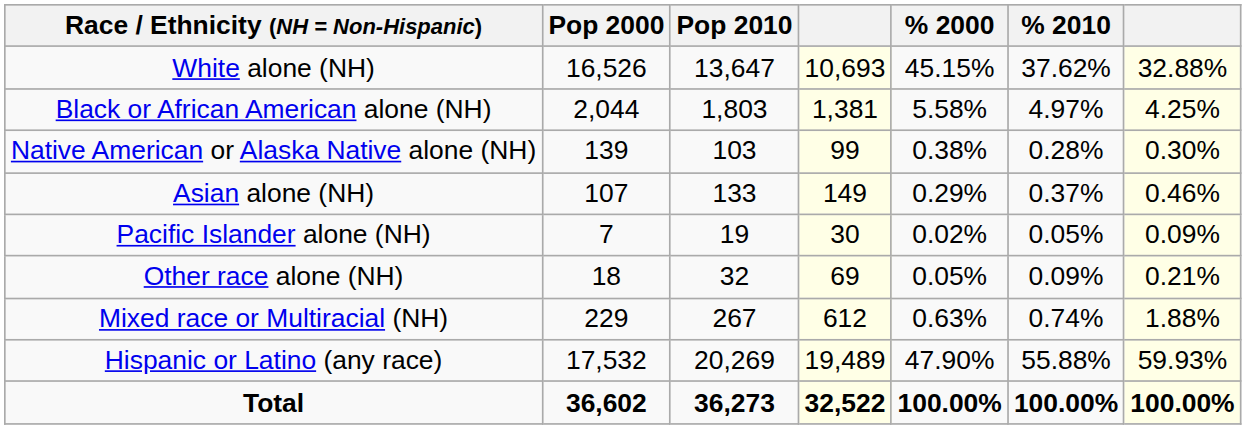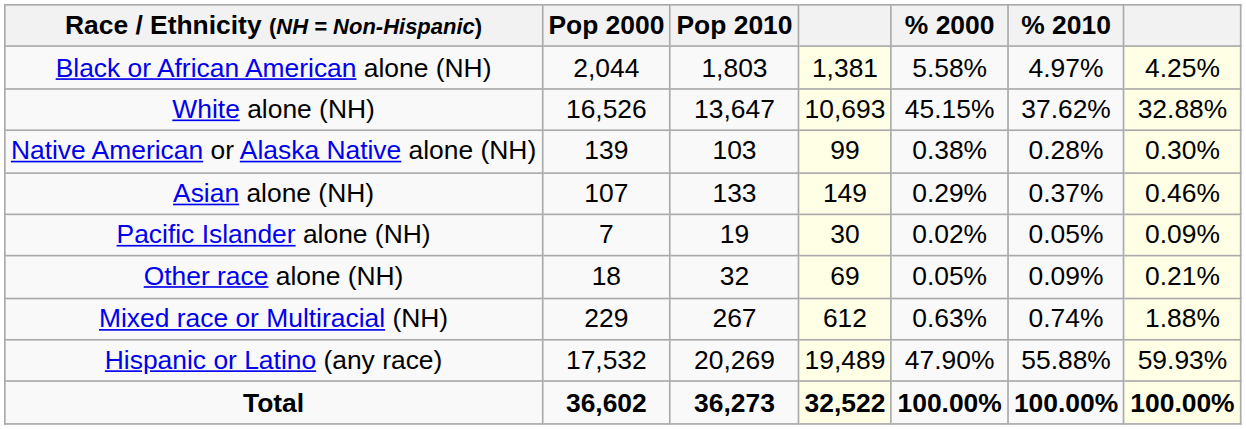rows swapped: (274, 67) <-> (274, 109)
